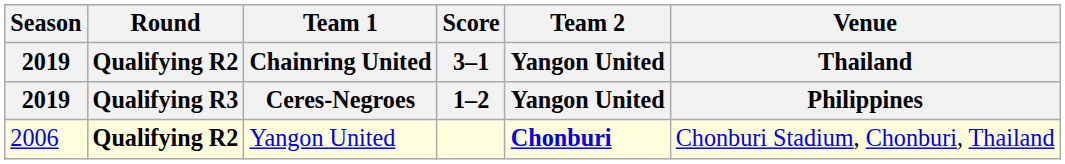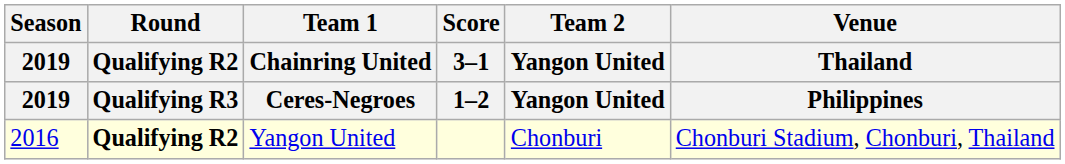(34, 138) 2006 -> (34, 138) 2016
(561, 138) bold -> (557, 138) normal
